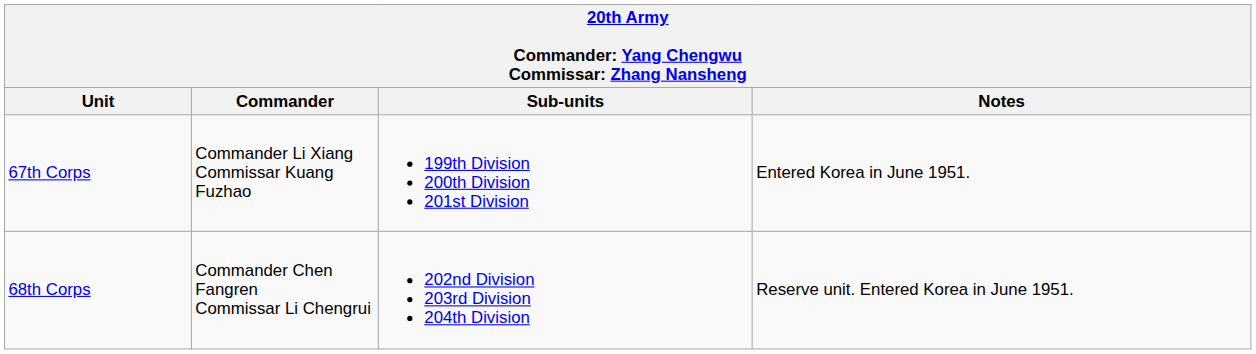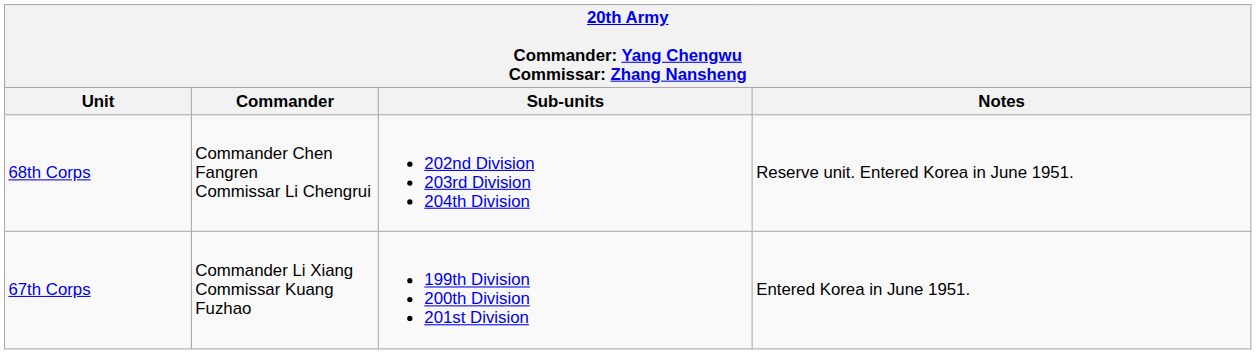rows swapped: (49, 172) <-> (49, 289)
